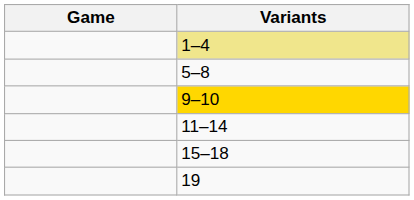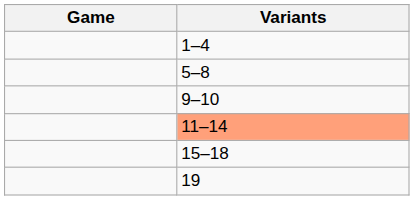(195, 45) khaki background -> (195, 45) no background
(200, 99) gold background -> (200, 99) no background
(204, 126) no background -> (204, 126) lightsalmon background
